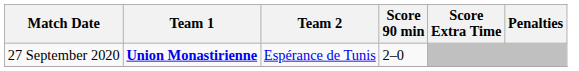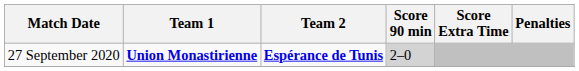(320, 54) normal -> (323, 54) bold
(393, 54) no background -> (401, 54) lightgrey background
